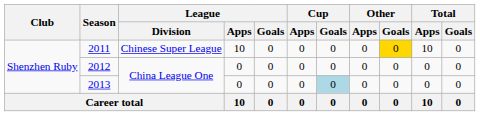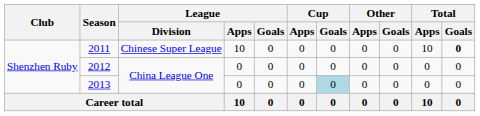(396, 48) gold background -> (396, 48) no background
(458, 48) normal -> (458, 48) bold
